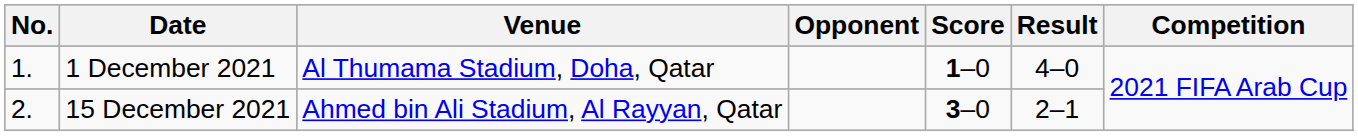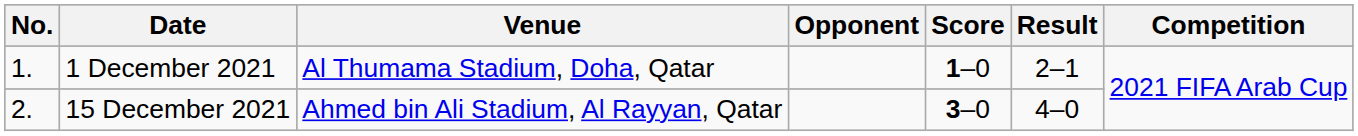(1057, 67) 4–0 -> (1057, 67) 2–1
(1057, 109) 2–1 -> (1057, 109) 4–0
